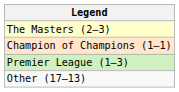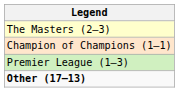(46, 79) normal -> (46, 79) bold
